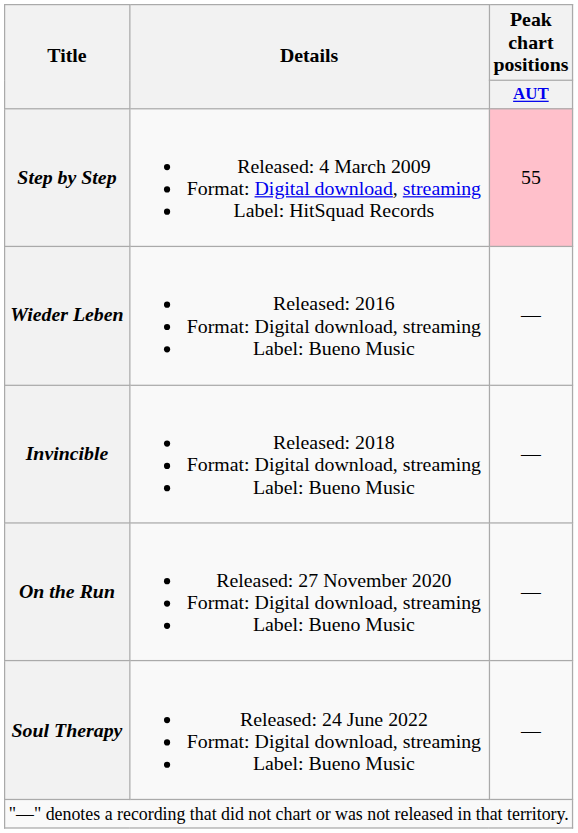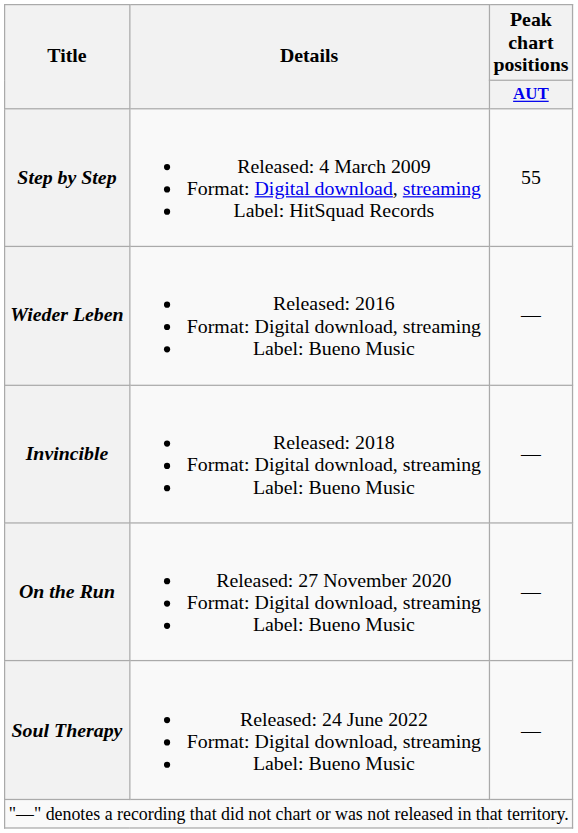(531, 177) pink background -> (531, 177) no background
